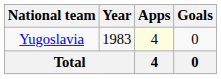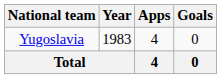(154, 39) lightyellow background -> (154, 39) no background
